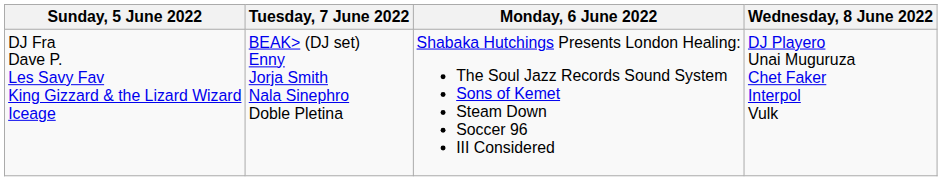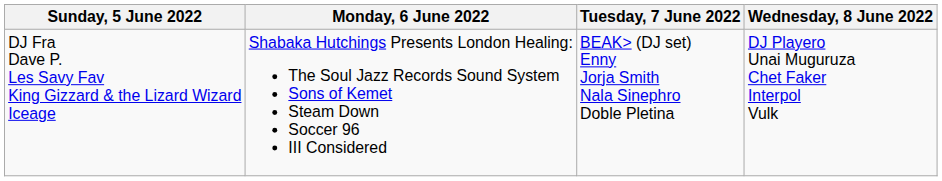columns swapped: (579, 17) <-> (329, 17)
